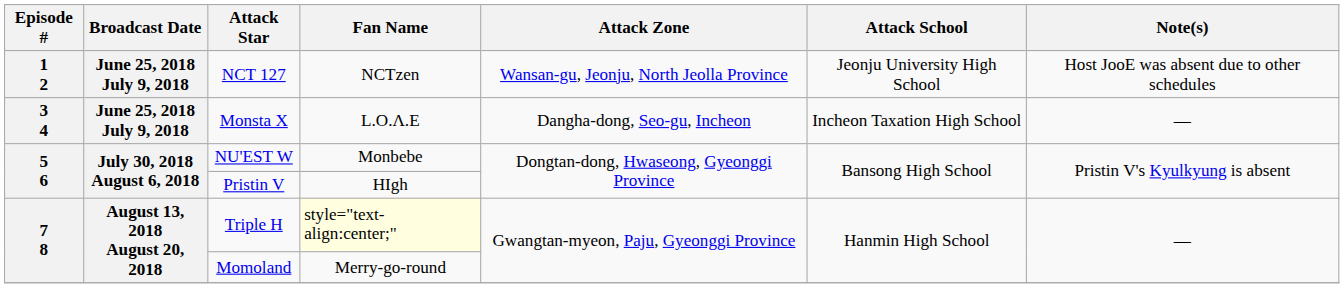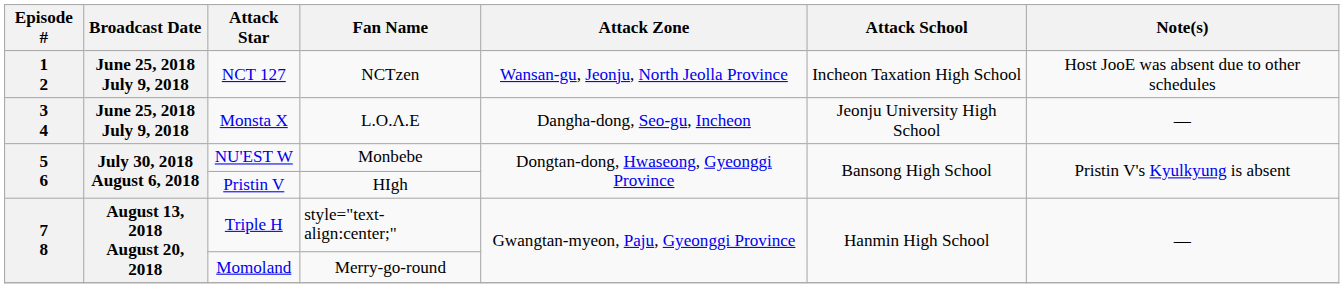(917, 74) Jeonju University High School -> (917, 74) Incheon Taxation High School
(917, 120) Incheon Taxation High School -> (917, 120) Jeonju University High School
(350, 224) lightyellow background -> (350, 224) no background
